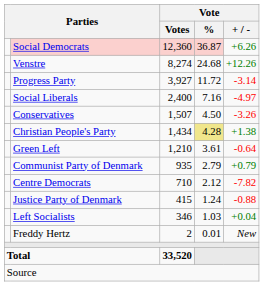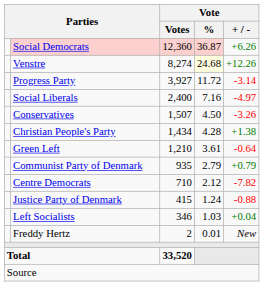(209, 64) no background -> (209, 64) lightyellow background
(212, 132) khaki background -> (212, 132) no background
